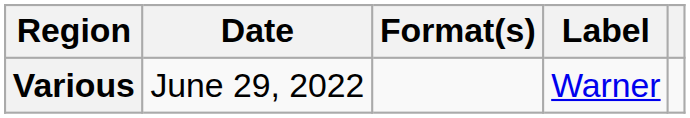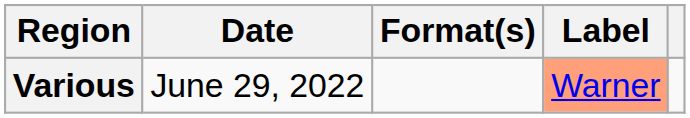(606, 84) no background -> (606, 84) lightsalmon background
